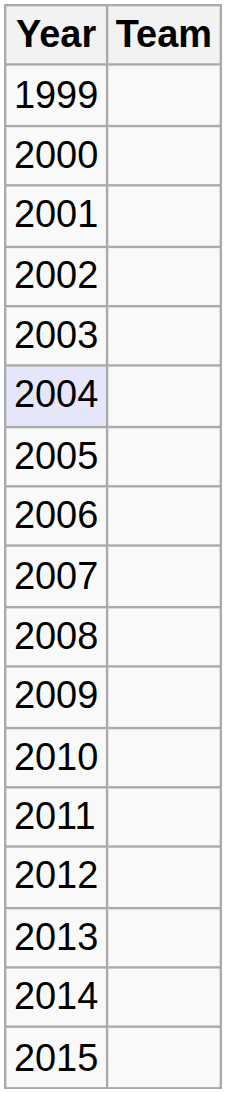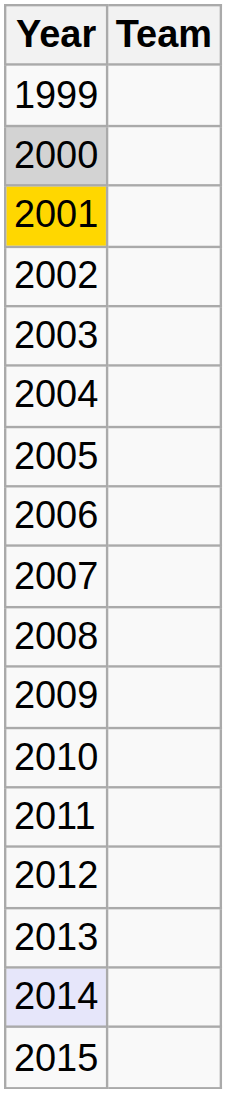(56, 154) no background -> (56, 154) lightgrey background
(56, 214) no background -> (56, 214) gold background
(56, 395) lavender background -> (56, 395) no background
(56, 996) no background -> (56, 996) lavender background
